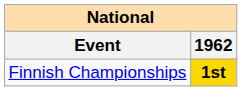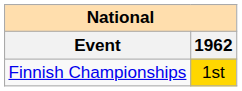(213, 72) bold -> (213, 72) normal
